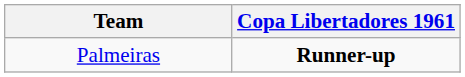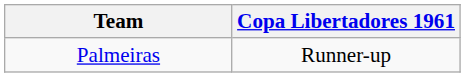(346, 54) bold -> (346, 54) normal
